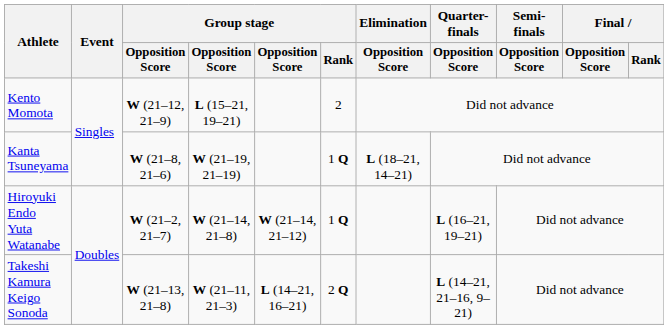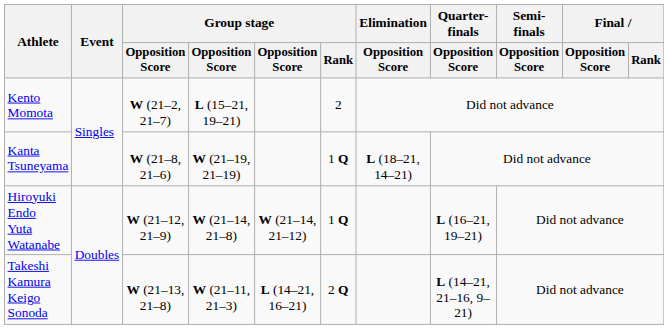(155, 113) W (21–12, 21–9) -> (155, 113) W (21–2, 21–7)
(155, 228) W (21–2, 21–7) -> (155, 228) W (21–12, 21–9)
